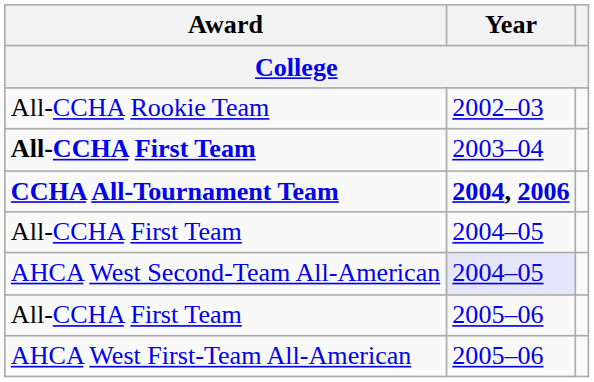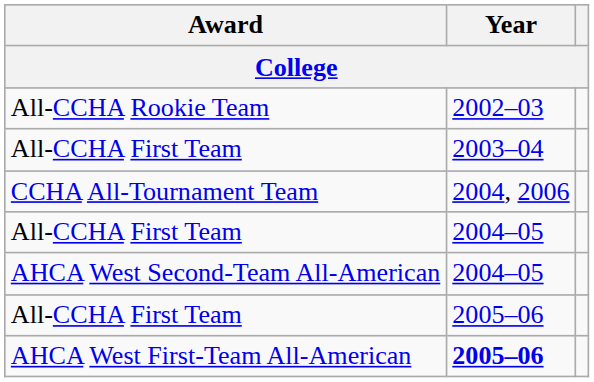(133, 149) bold -> (126, 149) normal
(175, 190) bold -> (165, 190) normal
(511, 190) bold -> (511, 190) normal
(498, 273) lavender background -> (498, 273) no background
(498, 356) normal -> (498, 356) bold
